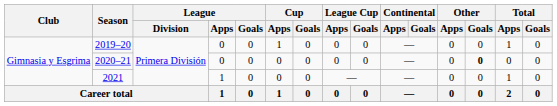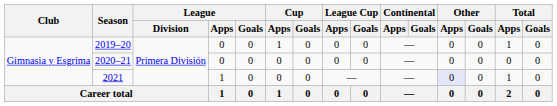(480, 61) bold -> (480, 61) normal
(452, 77) no background -> (452, 77) lavender background
